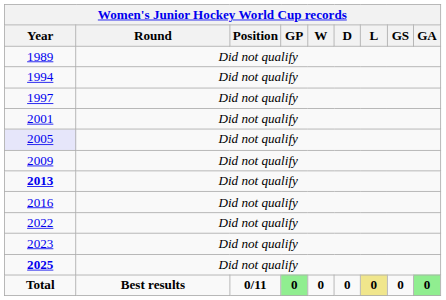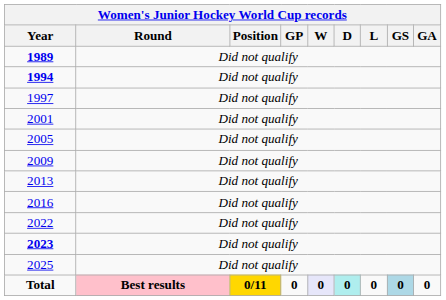(40, 56) normal -> (40, 56) bold
(40, 77) normal -> (40, 77) bold
(40, 139) lavender background -> (40, 139) no background
(40, 181) bold -> (40, 181) normal
(40, 243) normal -> (40, 243) bold
(40, 264) bold -> (40, 264) normal
(153, 285) no background -> (153, 285) pink background
(255, 285) no background -> (255, 285) gold background
(294, 285) lightgreen background -> (294, 285) no background
(321, 285) no background -> (321, 285) lavender background
(347, 285) no background -> (347, 285) paleturquoise background
(374, 285) khaki background -> (374, 285) no background
(400, 285) no background -> (400, 285) lightblue background
(427, 285) lightgreen background -> (427, 285) no background
